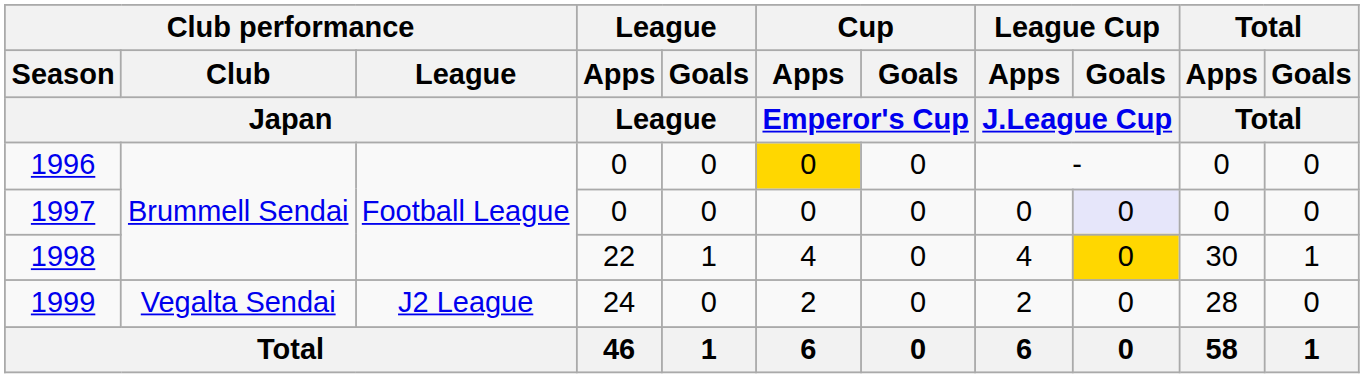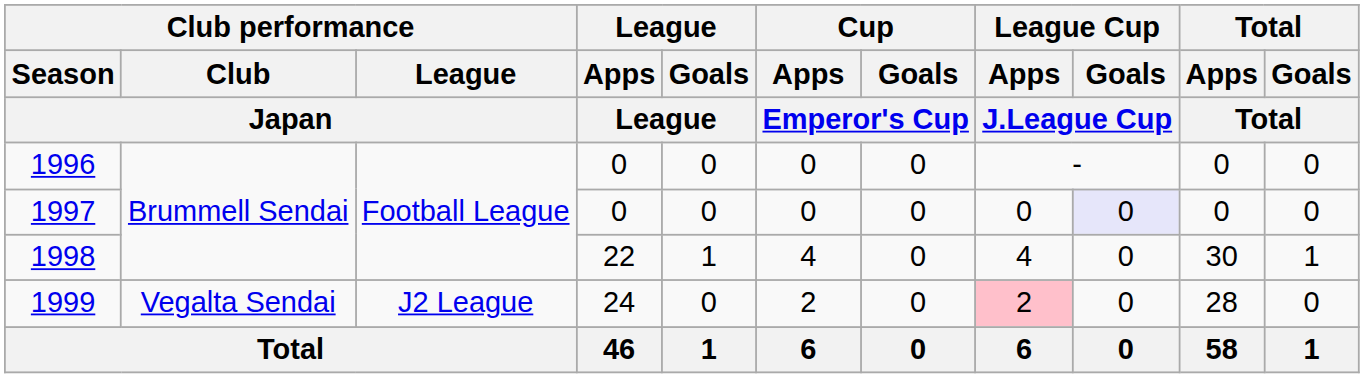(808, 165) gold background -> (808, 165) no background
(1126, 257) gold background -> (1126, 257) no background
(1024, 303) no background -> (1024, 303) pink background
